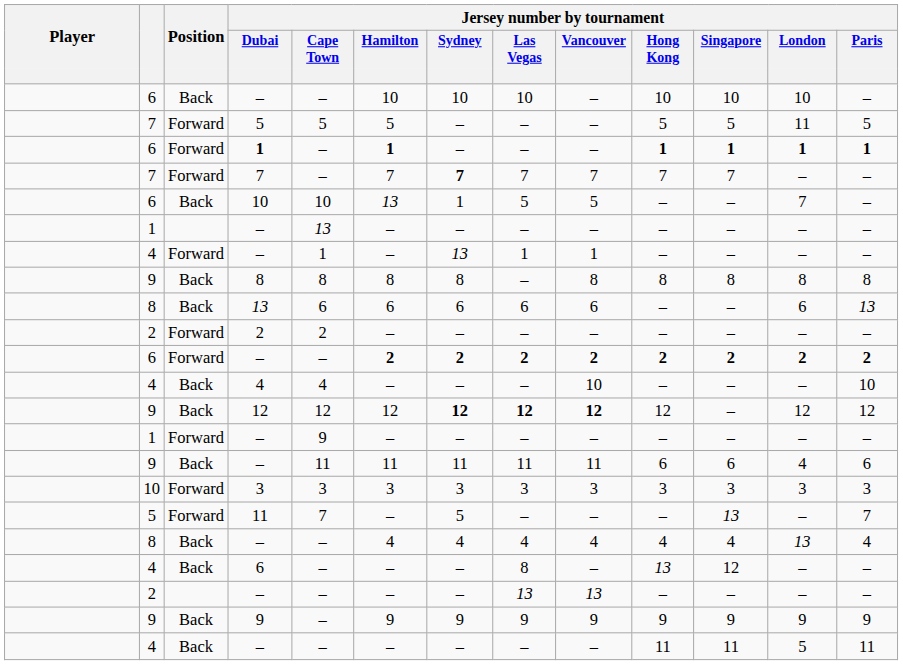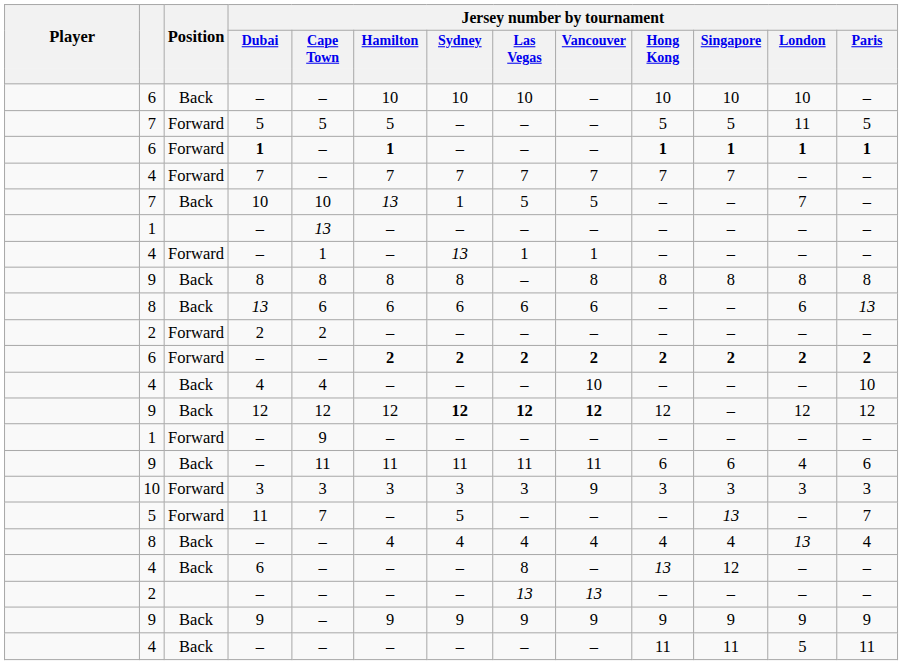(152, 175) 7 -> (152, 175) 4
(460, 175) bold -> (460, 175) normal
(152, 201) 6 -> (152, 201) 7
(594, 489) 3 -> (594, 489) 9
